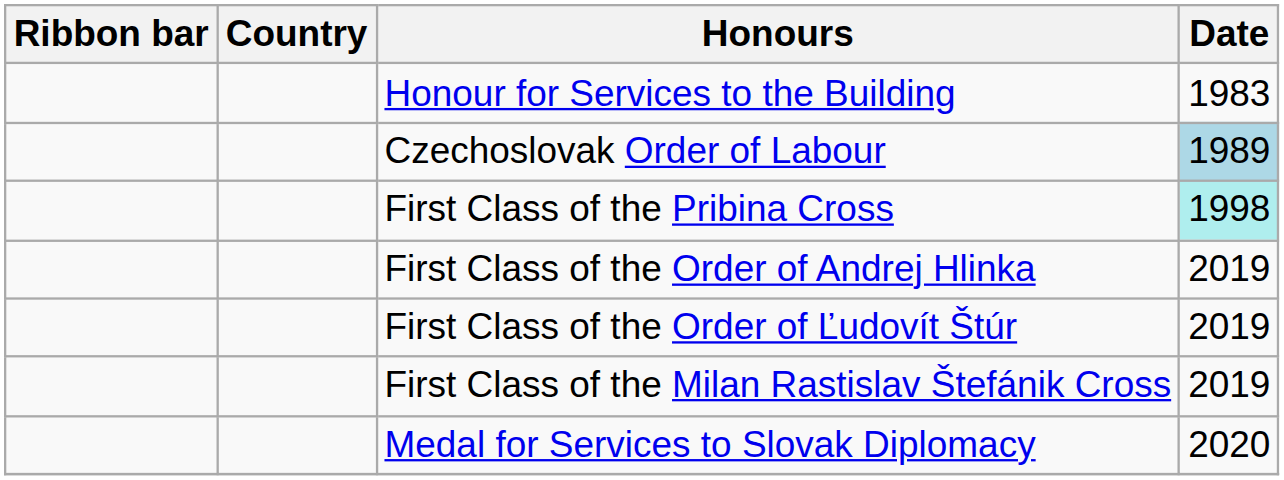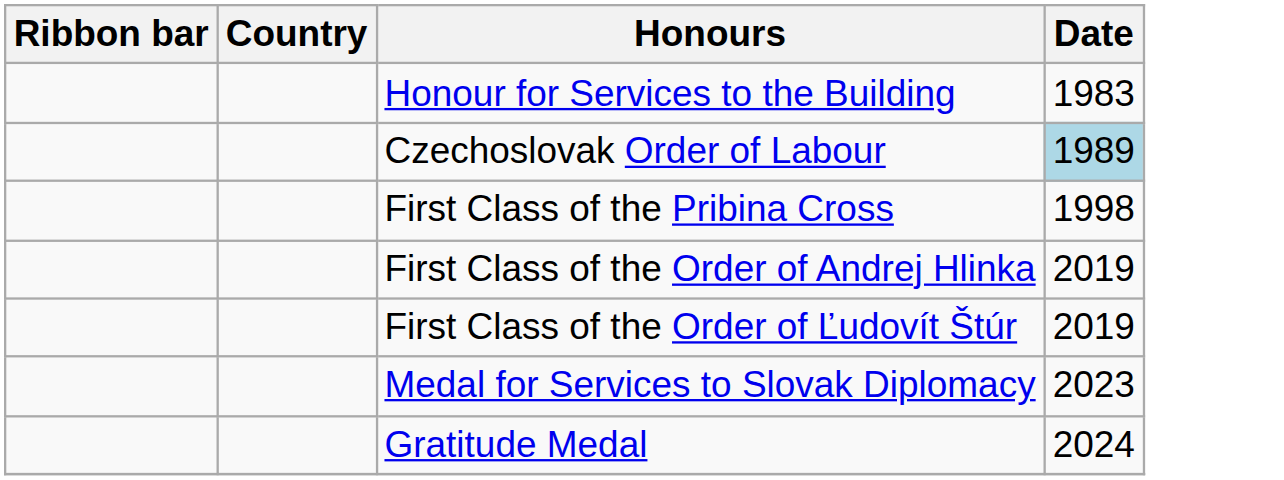(1229, 209) paleturquoise background -> (1094, 209) no background
- row: (778, 385)
(1229, 444) 2020 -> (1094, 385) 2023
+ row: (516, 444)
